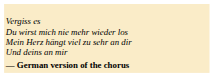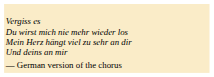(68, 65) bold -> (64, 65) normal
